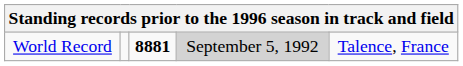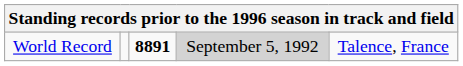(153, 46) 8881 -> (153, 46) 8891
